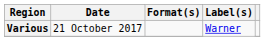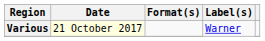(98, 29) no background -> (98, 29) lightyellow background
